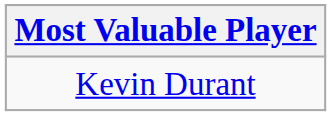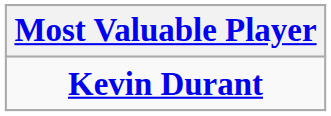(165, 82) normal -> (166, 82) bold
